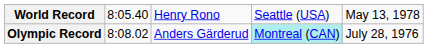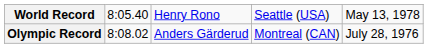(297, 34) paleturquoise background -> (297, 34) no background
